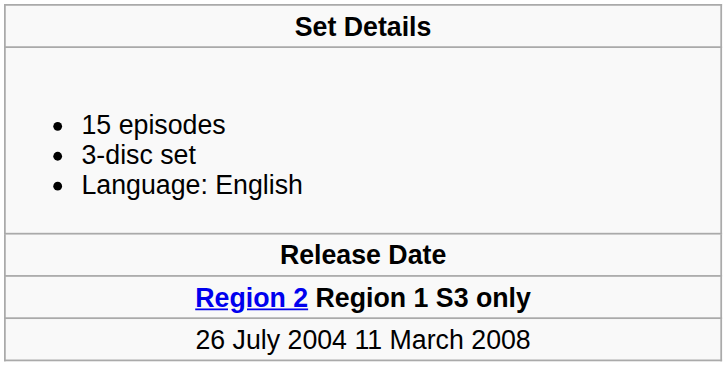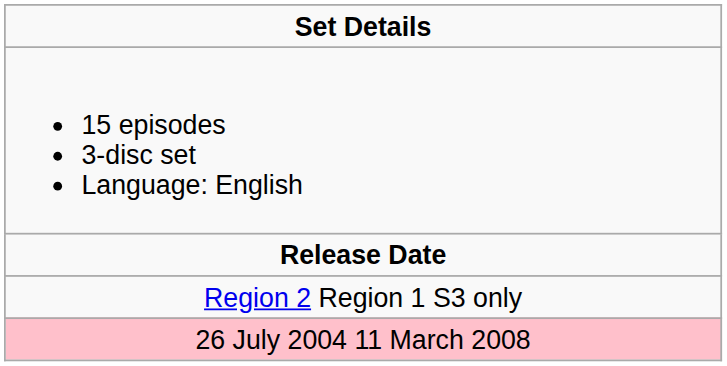(363, 297) bold -> (363, 297) normal
(363, 339) no background -> (363, 339) pink background
